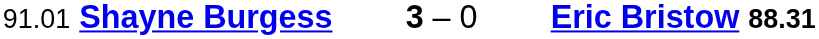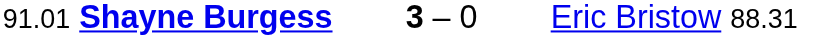(683, 17) bold -> (674, 17) normal
